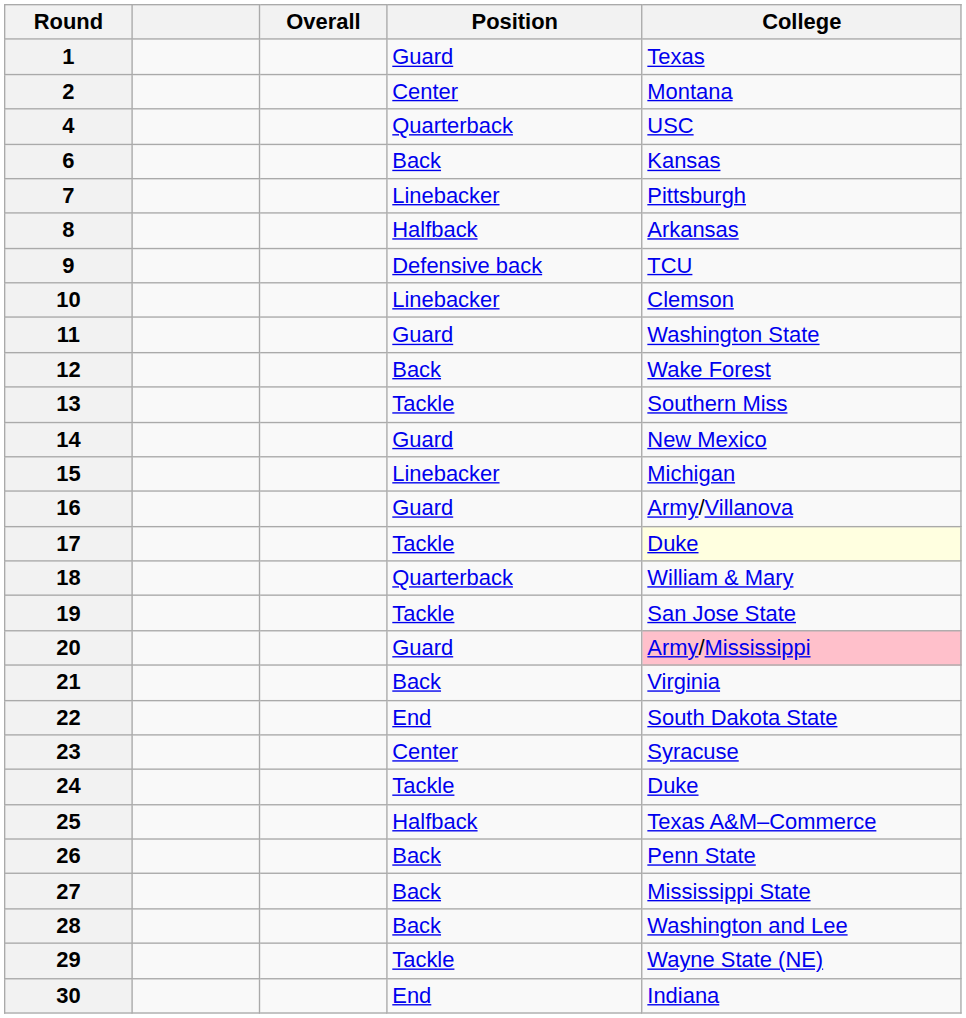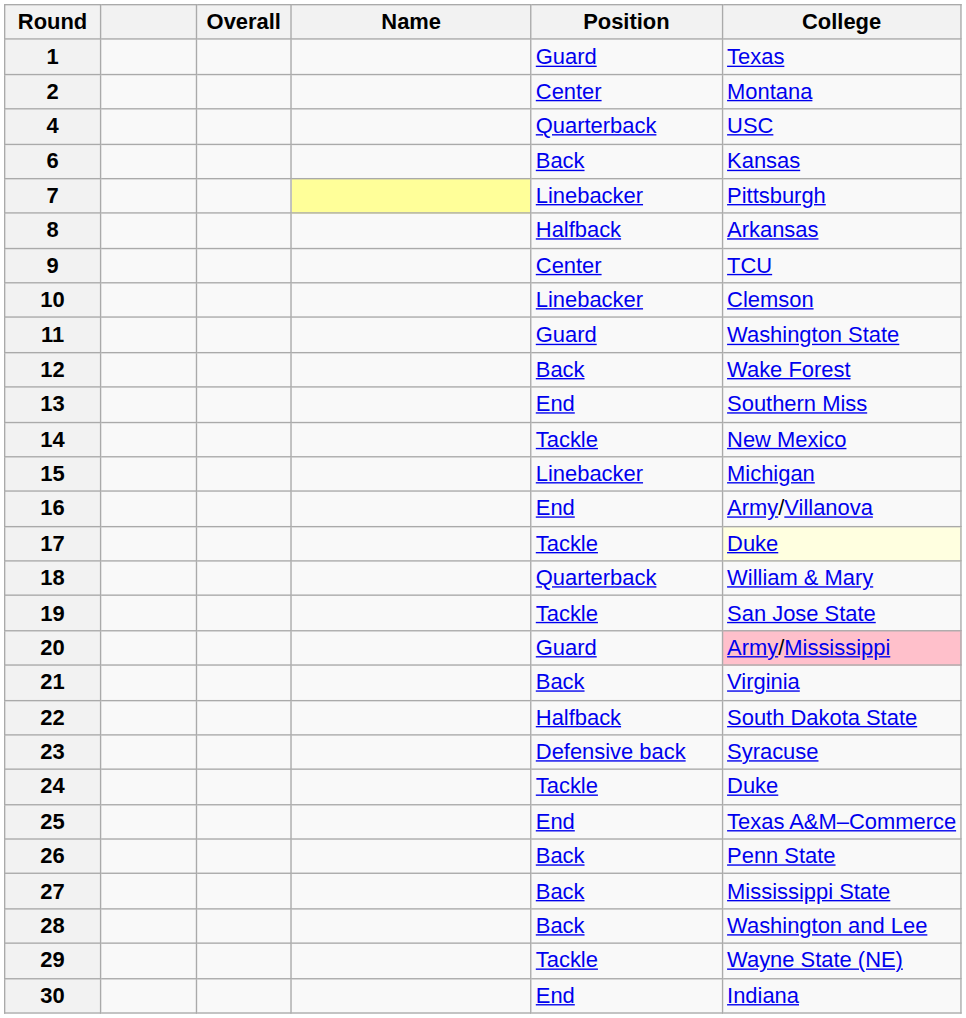+ column: (411, 21)
(467, 265) Defensive back -> (569, 265) Center
(423, 404) Tackle -> (555, 404) End
(423, 439) Guard -> (567, 439) Tackle
(423, 508) Guard -> (555, 508) End
(412, 717) End -> (578, 717) Halfback
(425, 751) Center -> (611, 751) Defensive back
(435, 821) Halfback -> (555, 821) End
